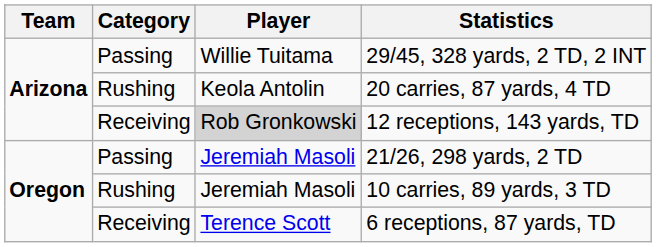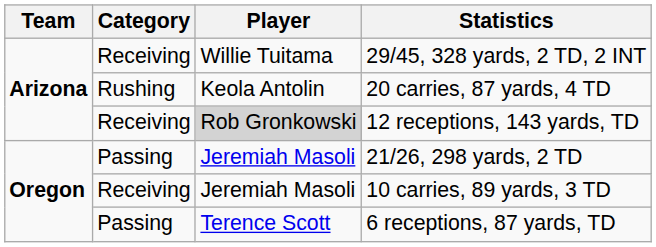(135, 55) Passing -> (144, 55) Receiving
(136, 190) Rushing -> (144, 190) Receiving
(144, 224) Receiving -> (135, 224) Passing
